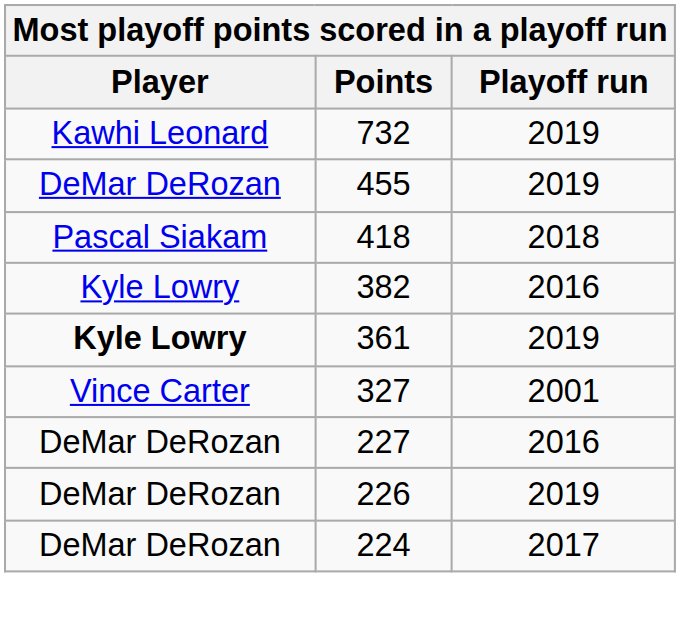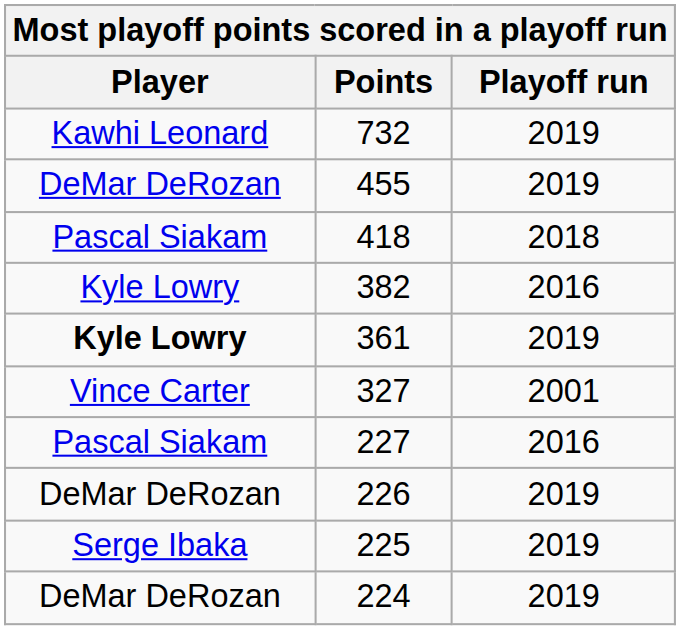(160, 442) DeMar DeRozan -> (160, 442) Pascal Siakam
+ row: (384, 545)
(564, 545) 2017 -> (564, 596) 2019
